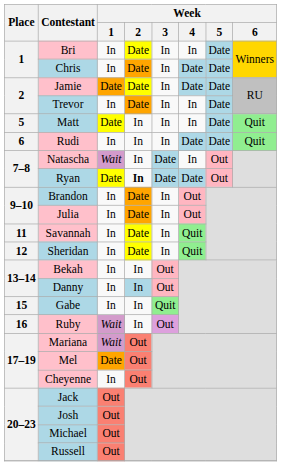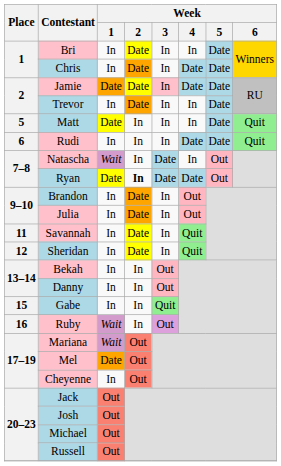(165, 86) no background -> (165, 86) pink background
(138, 287) lightblue background -> (138, 287) no background
